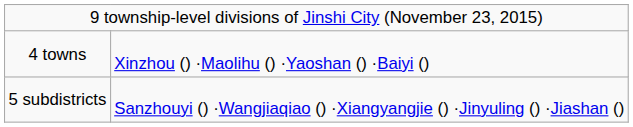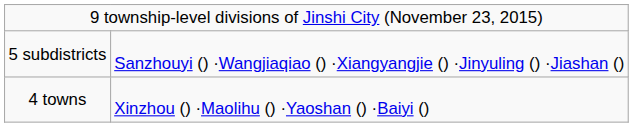rows swapped: (57, 99) <-> (57, 53)
